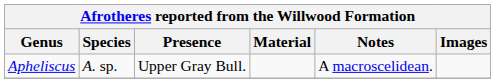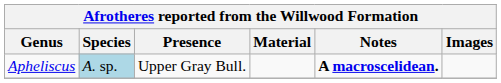(100, 66) no background -> (100, 66) lightblue background
(375, 66) normal -> (378, 66) bold
